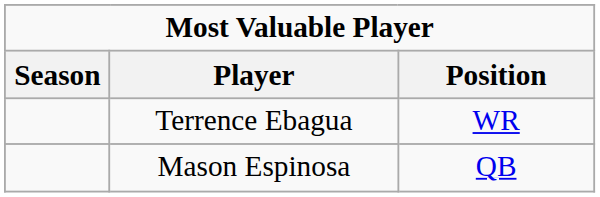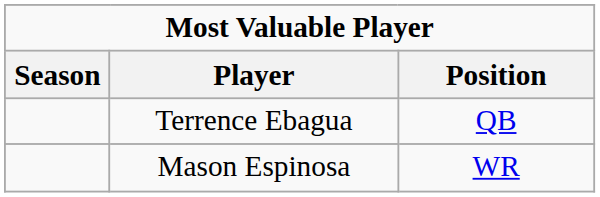(496, 120) WR -> (496, 120) QB
(496, 167) QB -> (496, 167) WR
